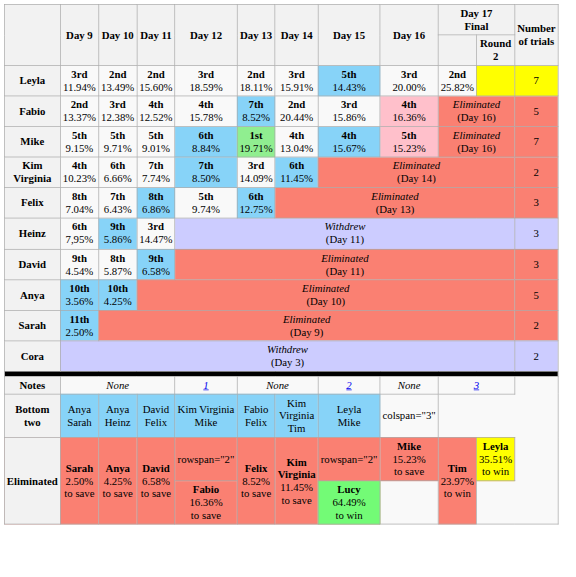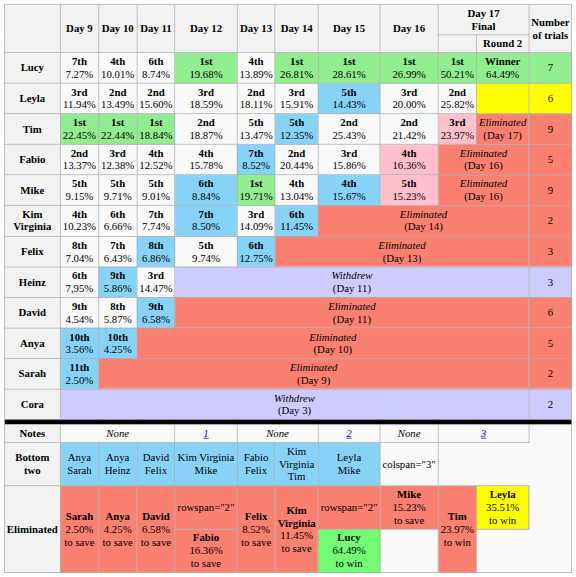+ row: (32, 68)
(536, 81) 7 -> (550, 98) 6
+ row: (32, 129)
(536, 142) 7 -> (550, 190) 9
(536, 264) 3 -> (550, 312) 6
